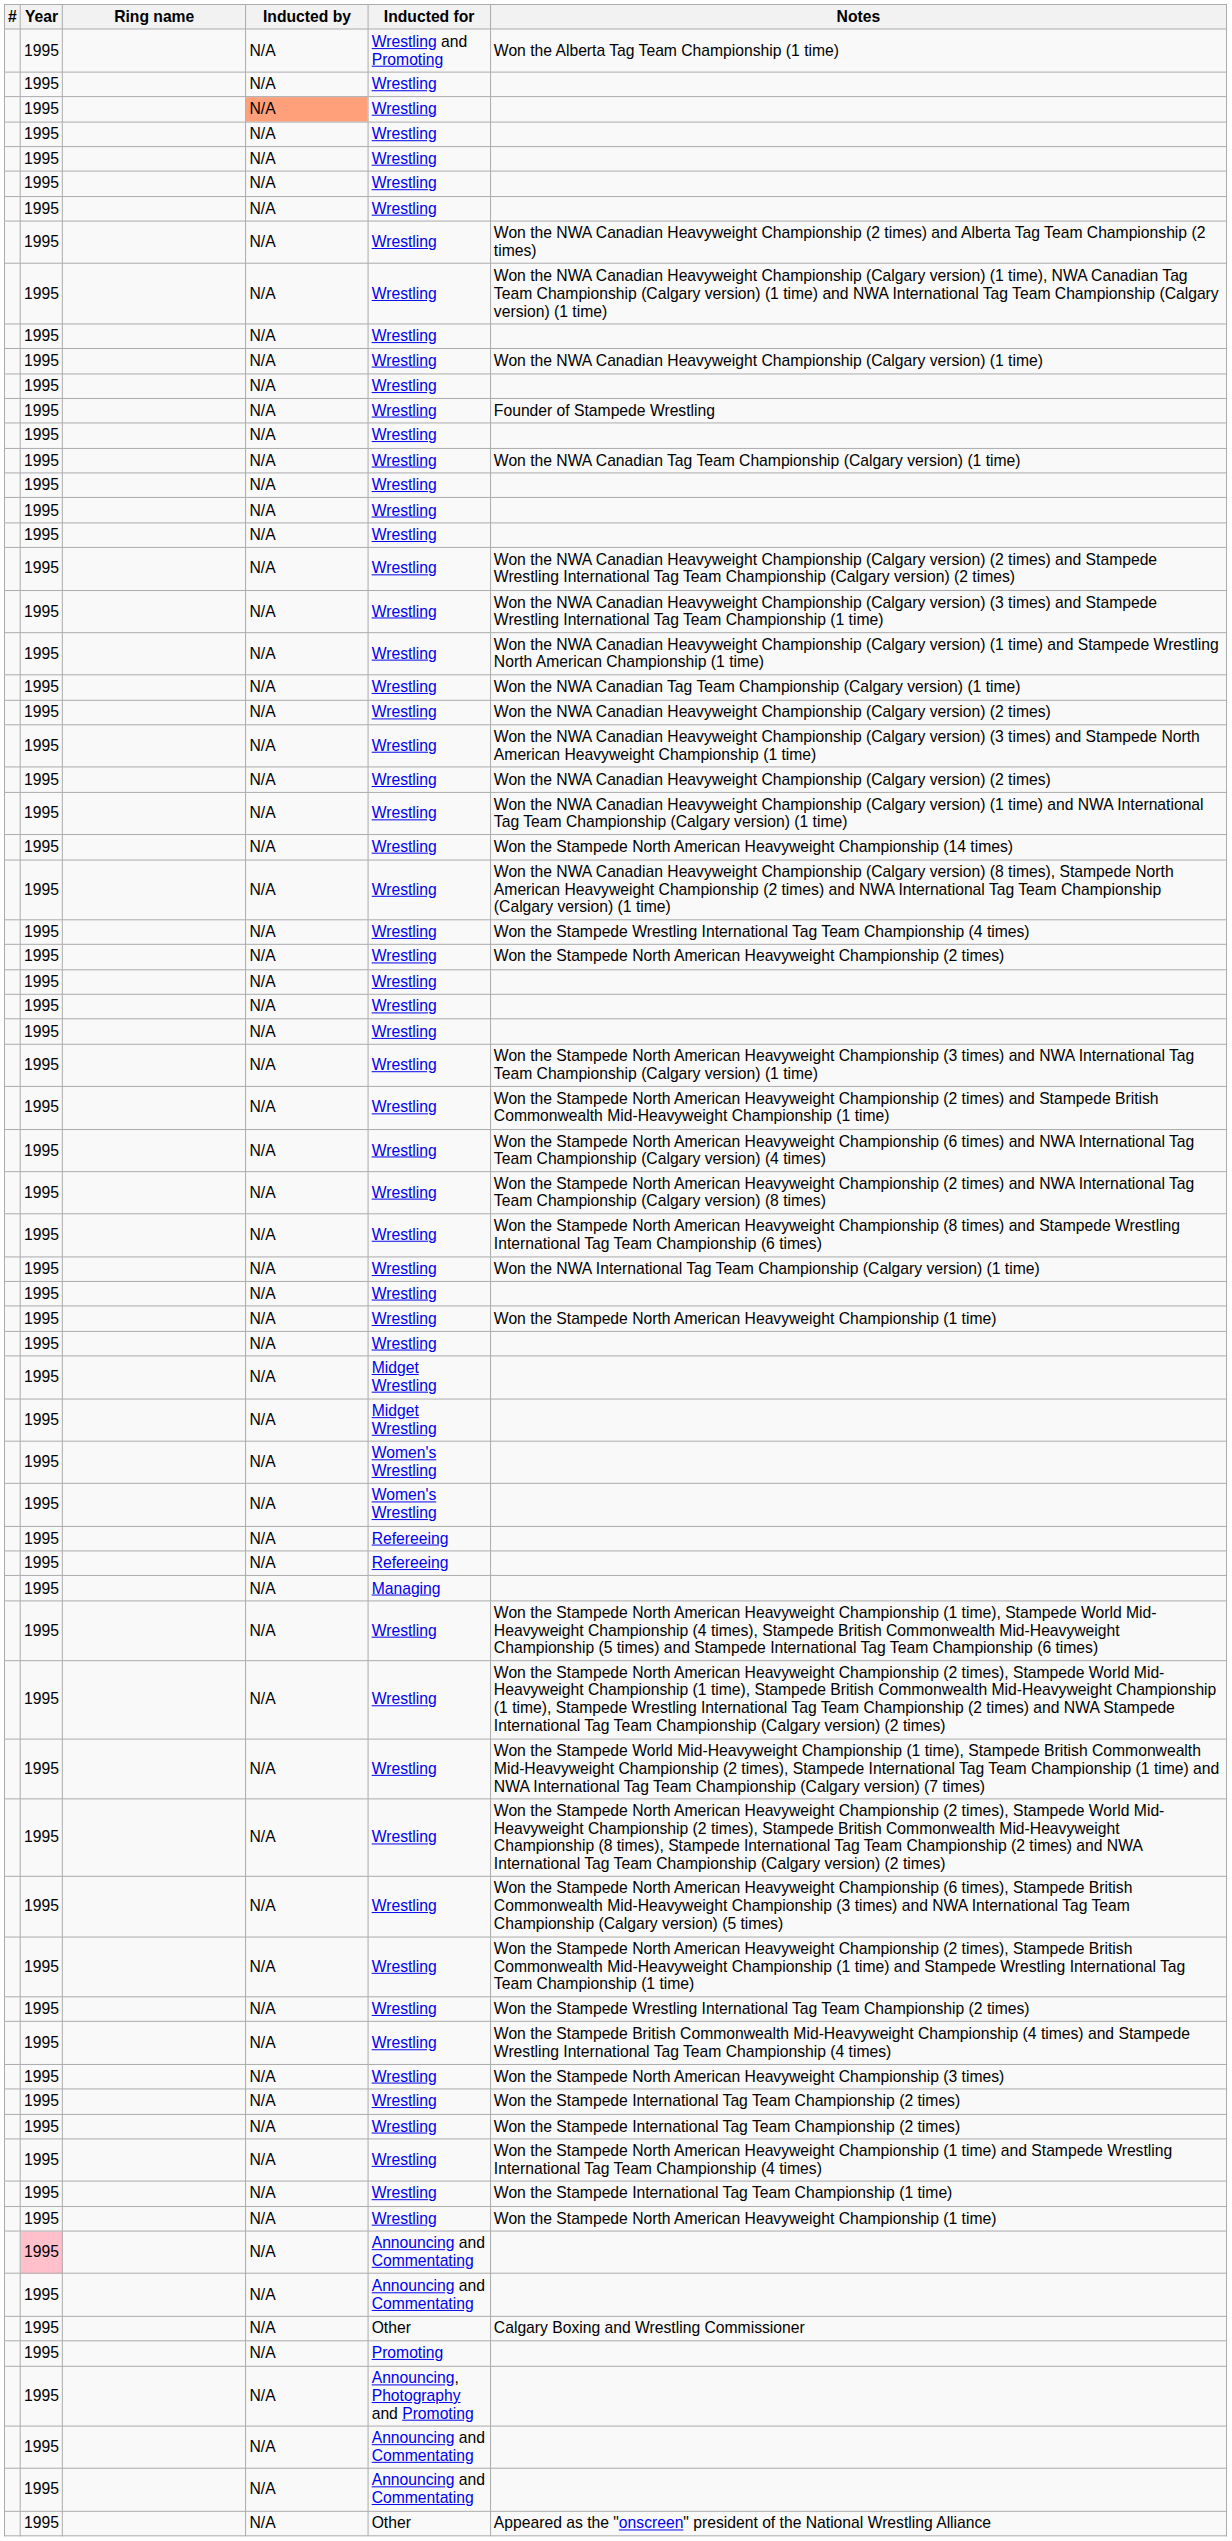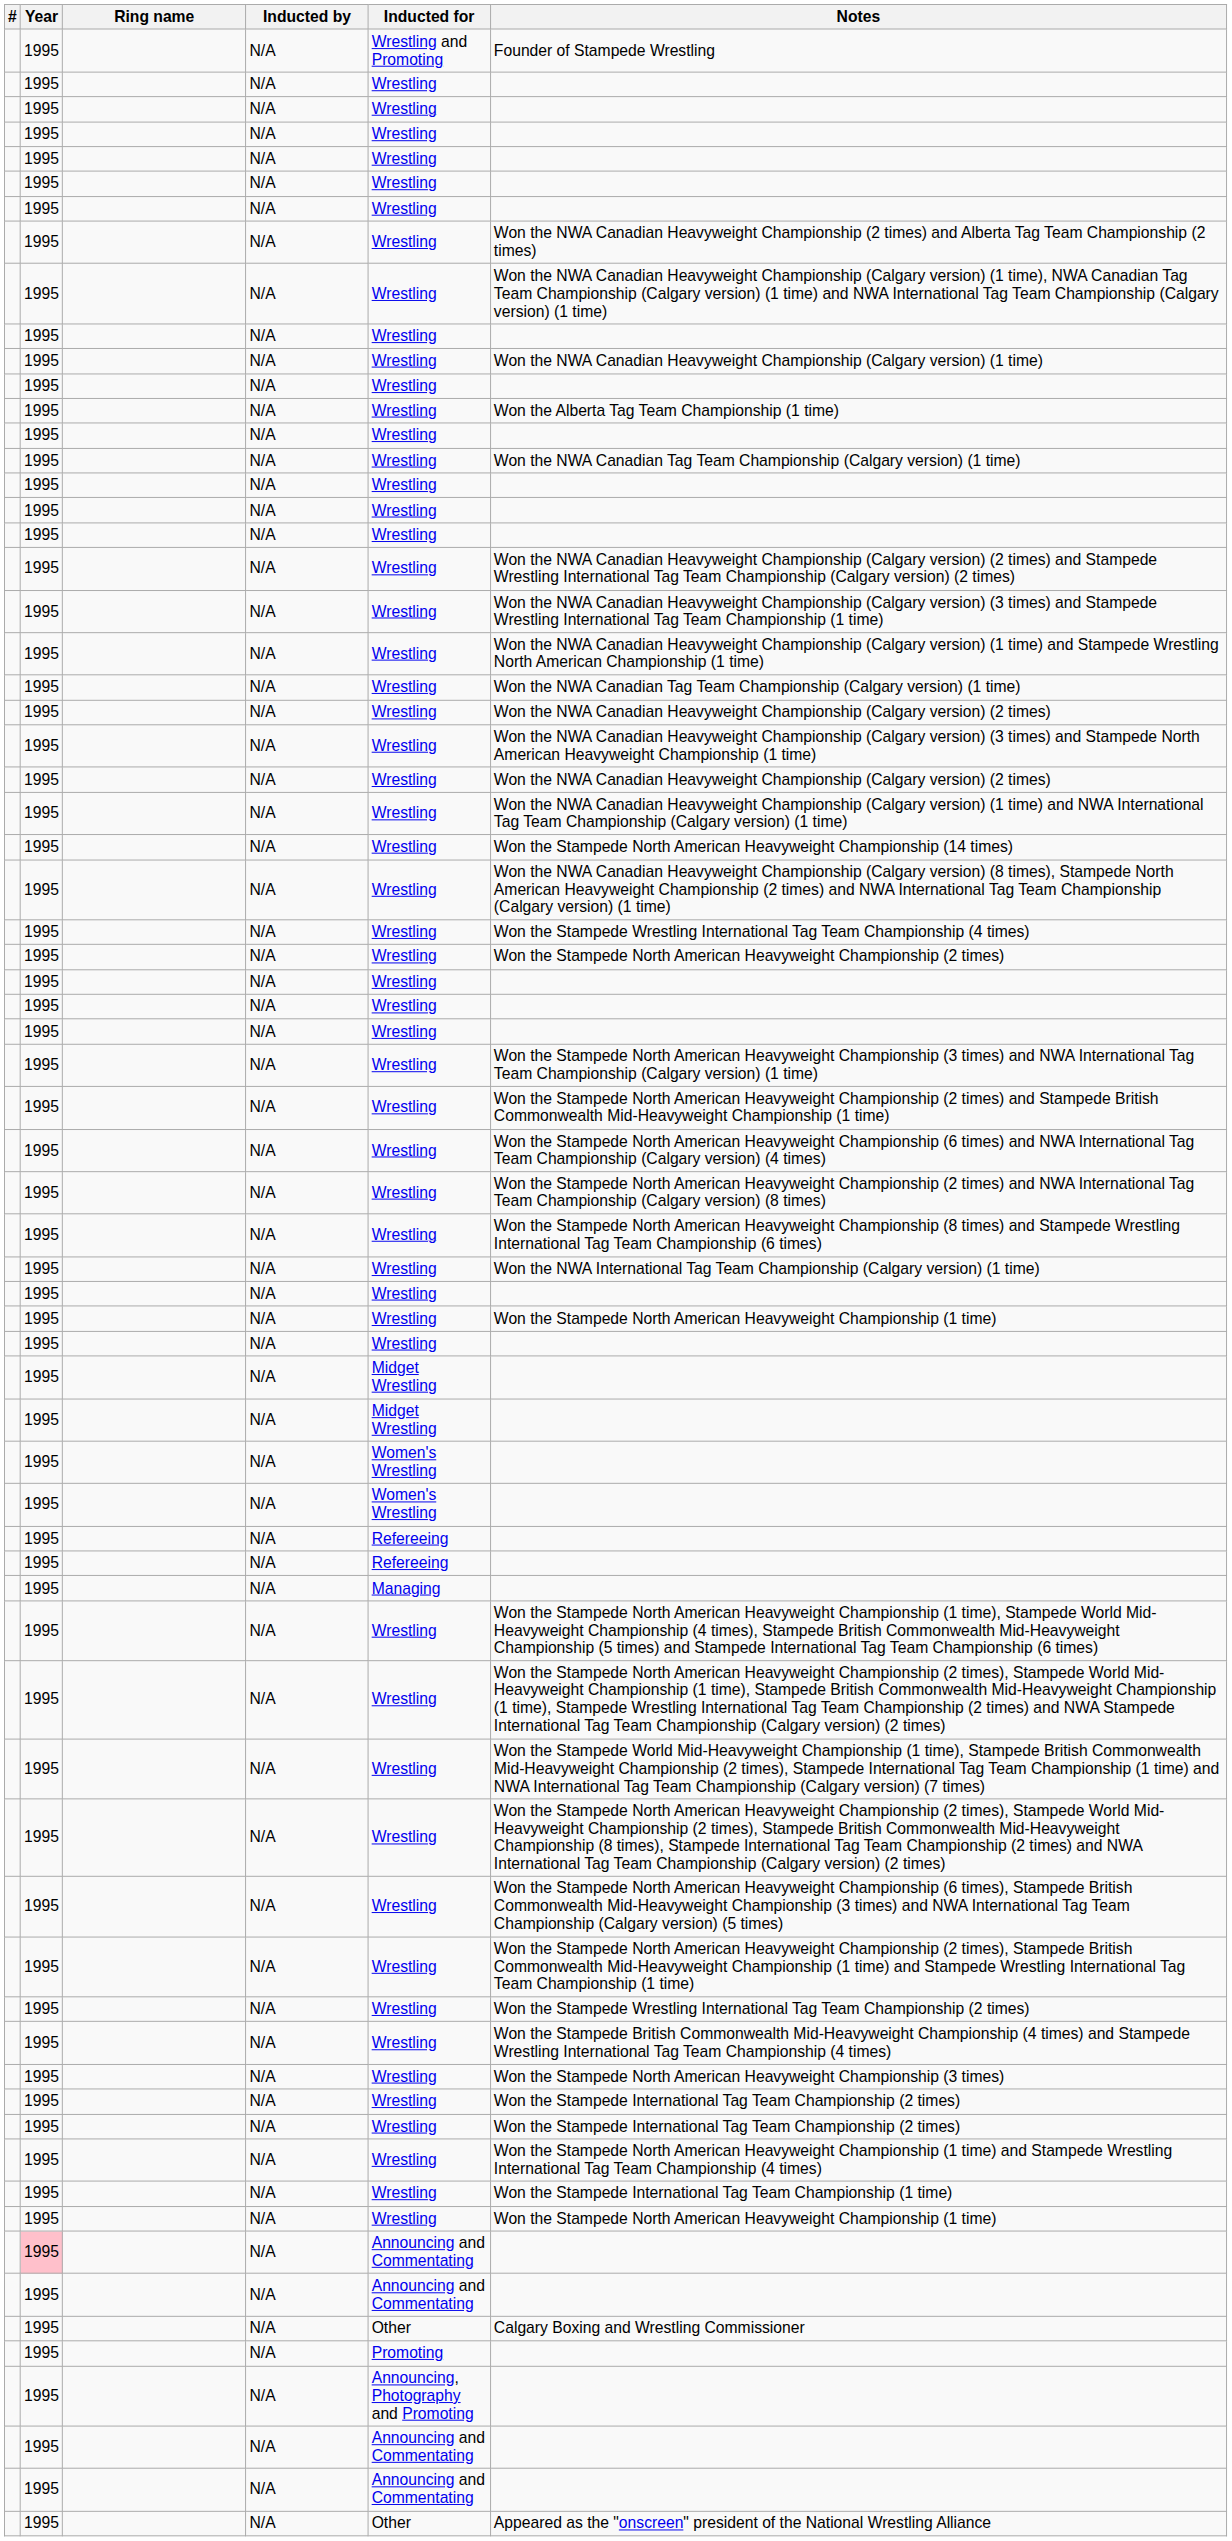(666, 50) Won the Alberta Tag Team Championship (1 time) -> (604, 50) Founder of Stampede Wrestling
(263, 109) lightsalmon background -> (263, 109) no background
(604, 410) Founder of Stampede Wrestling -> (666, 410) Won the Alberta Tag Team Championship (1 time)
